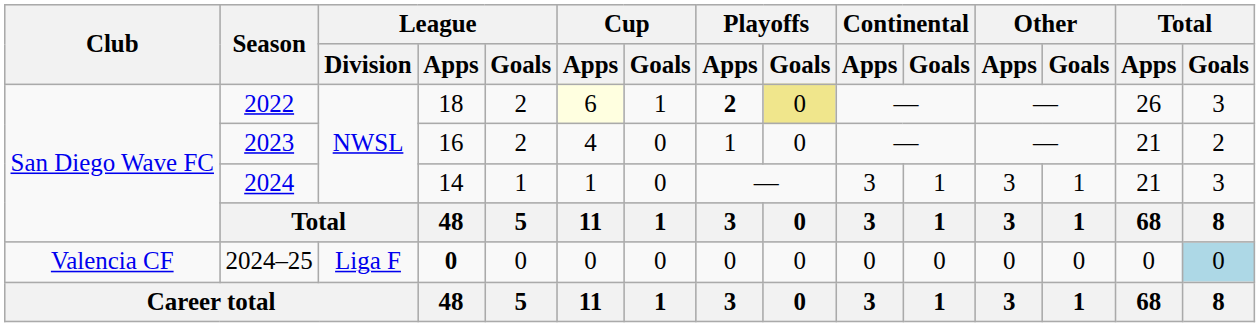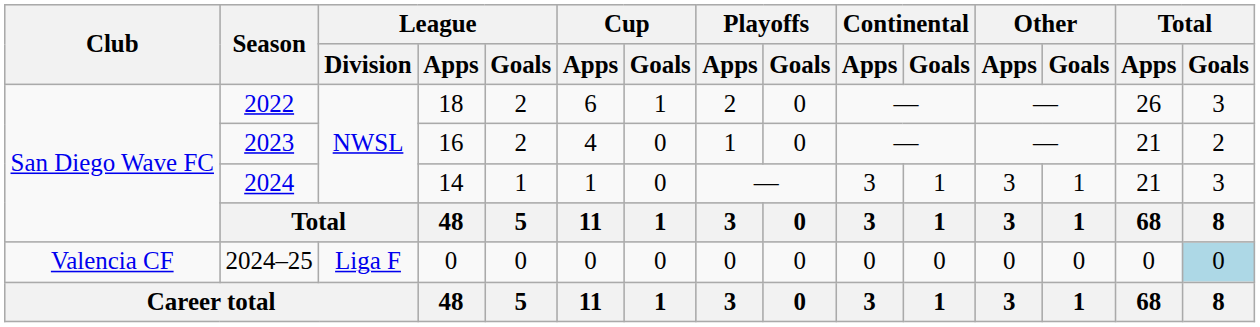(591, 103) lightyellow background -> (591, 103) no background
(730, 103) bold -> (730, 103) normal
(800, 103) khaki background -> (800, 103) no background
(451, 261) bold -> (451, 261) normal
